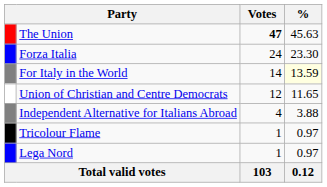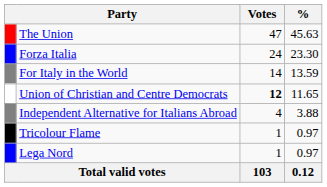(275, 34) bold -> (275, 34) normal
(305, 73) lightyellow background -> (305, 73) no background
(275, 93) normal -> (275, 93) bold
